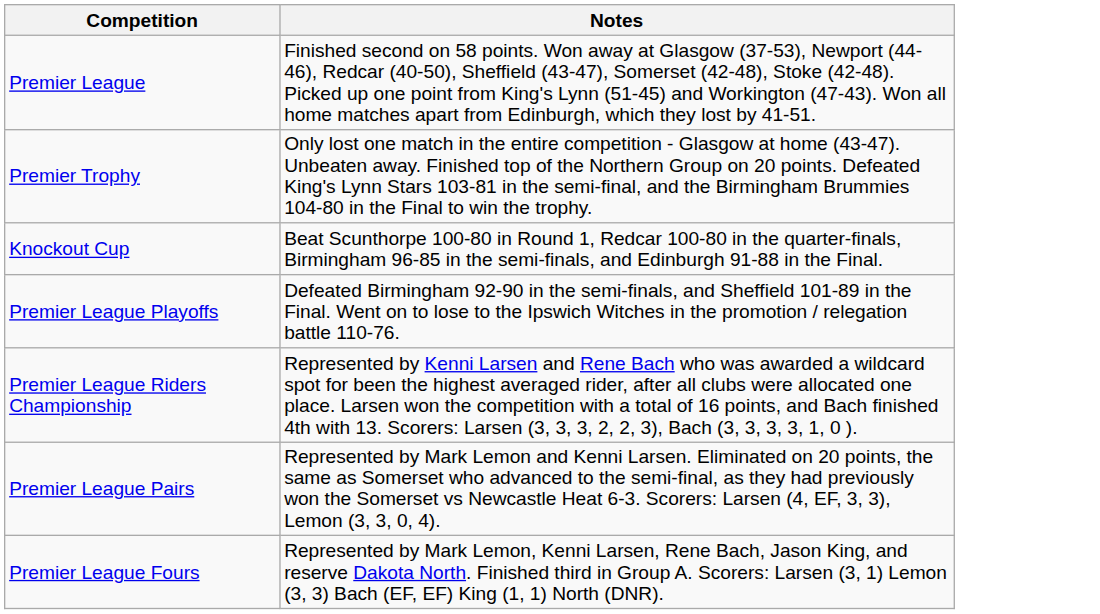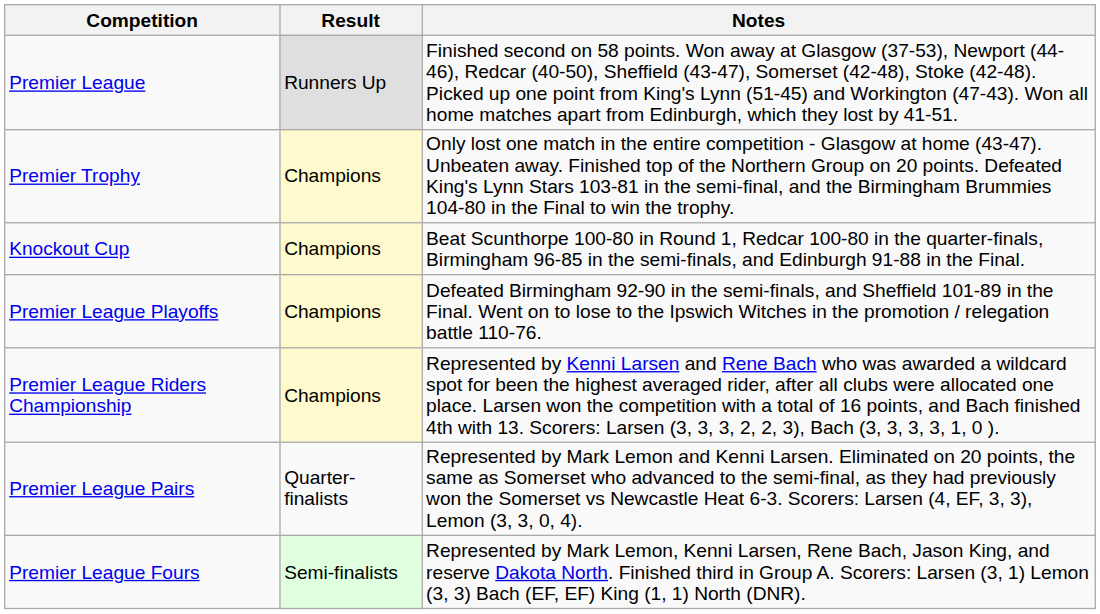+ column: (351, 20)
